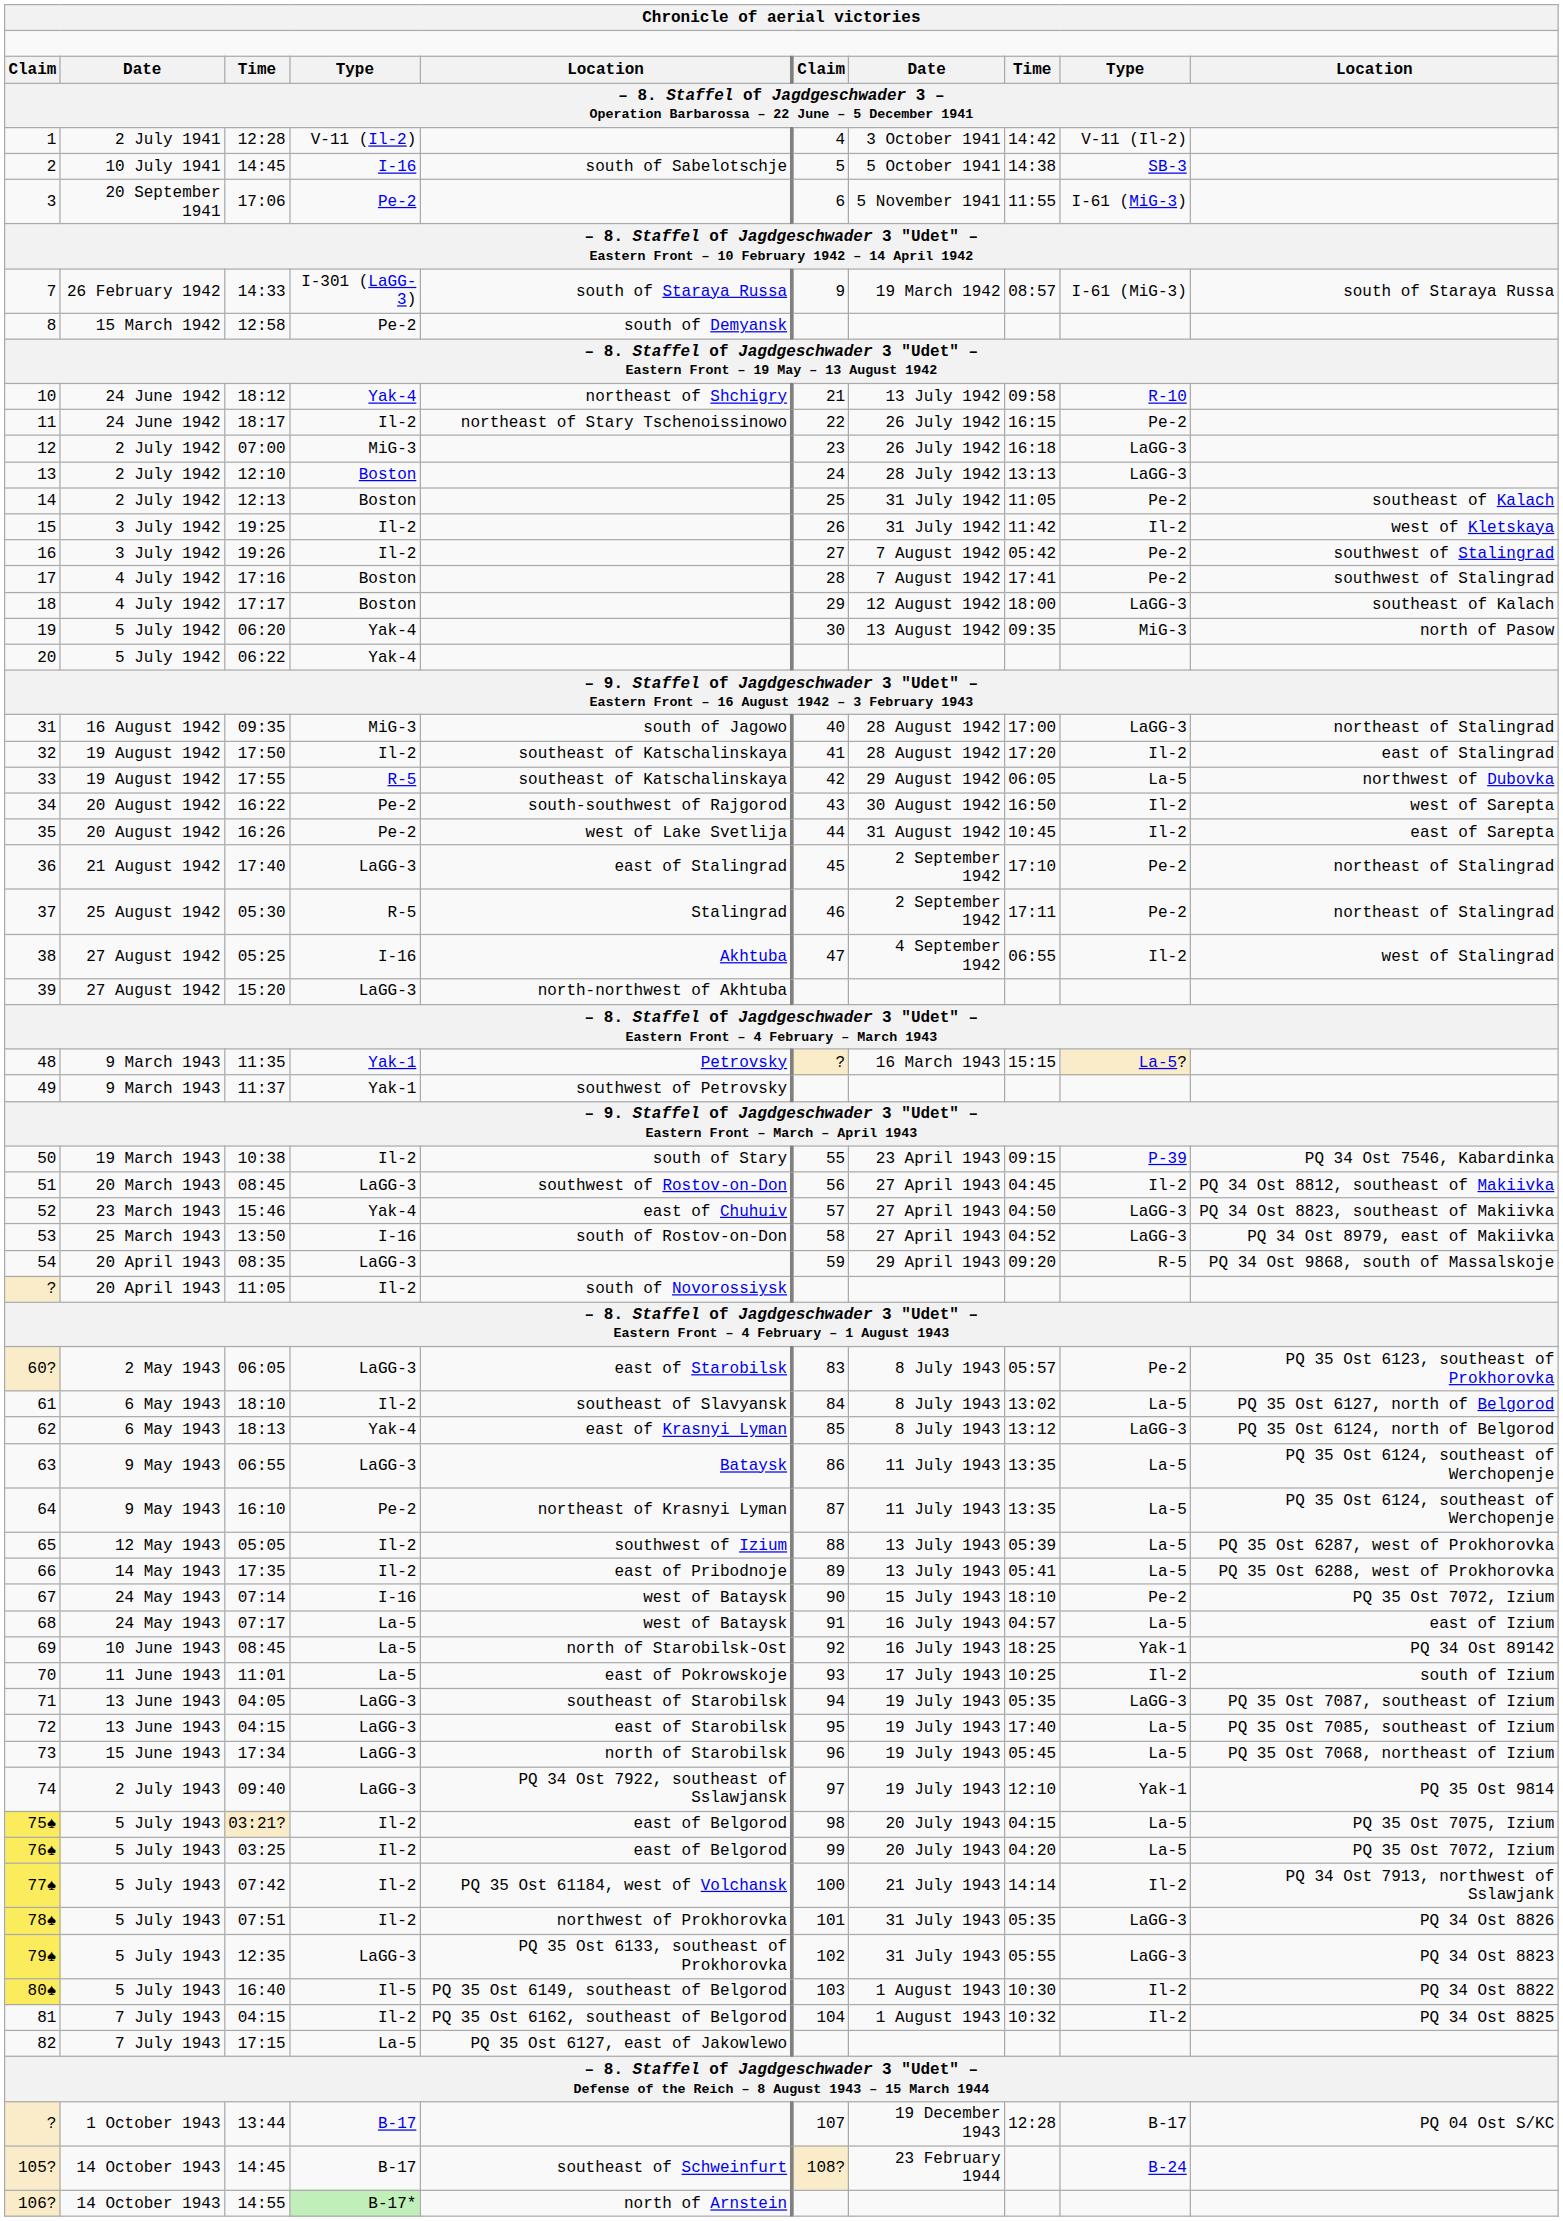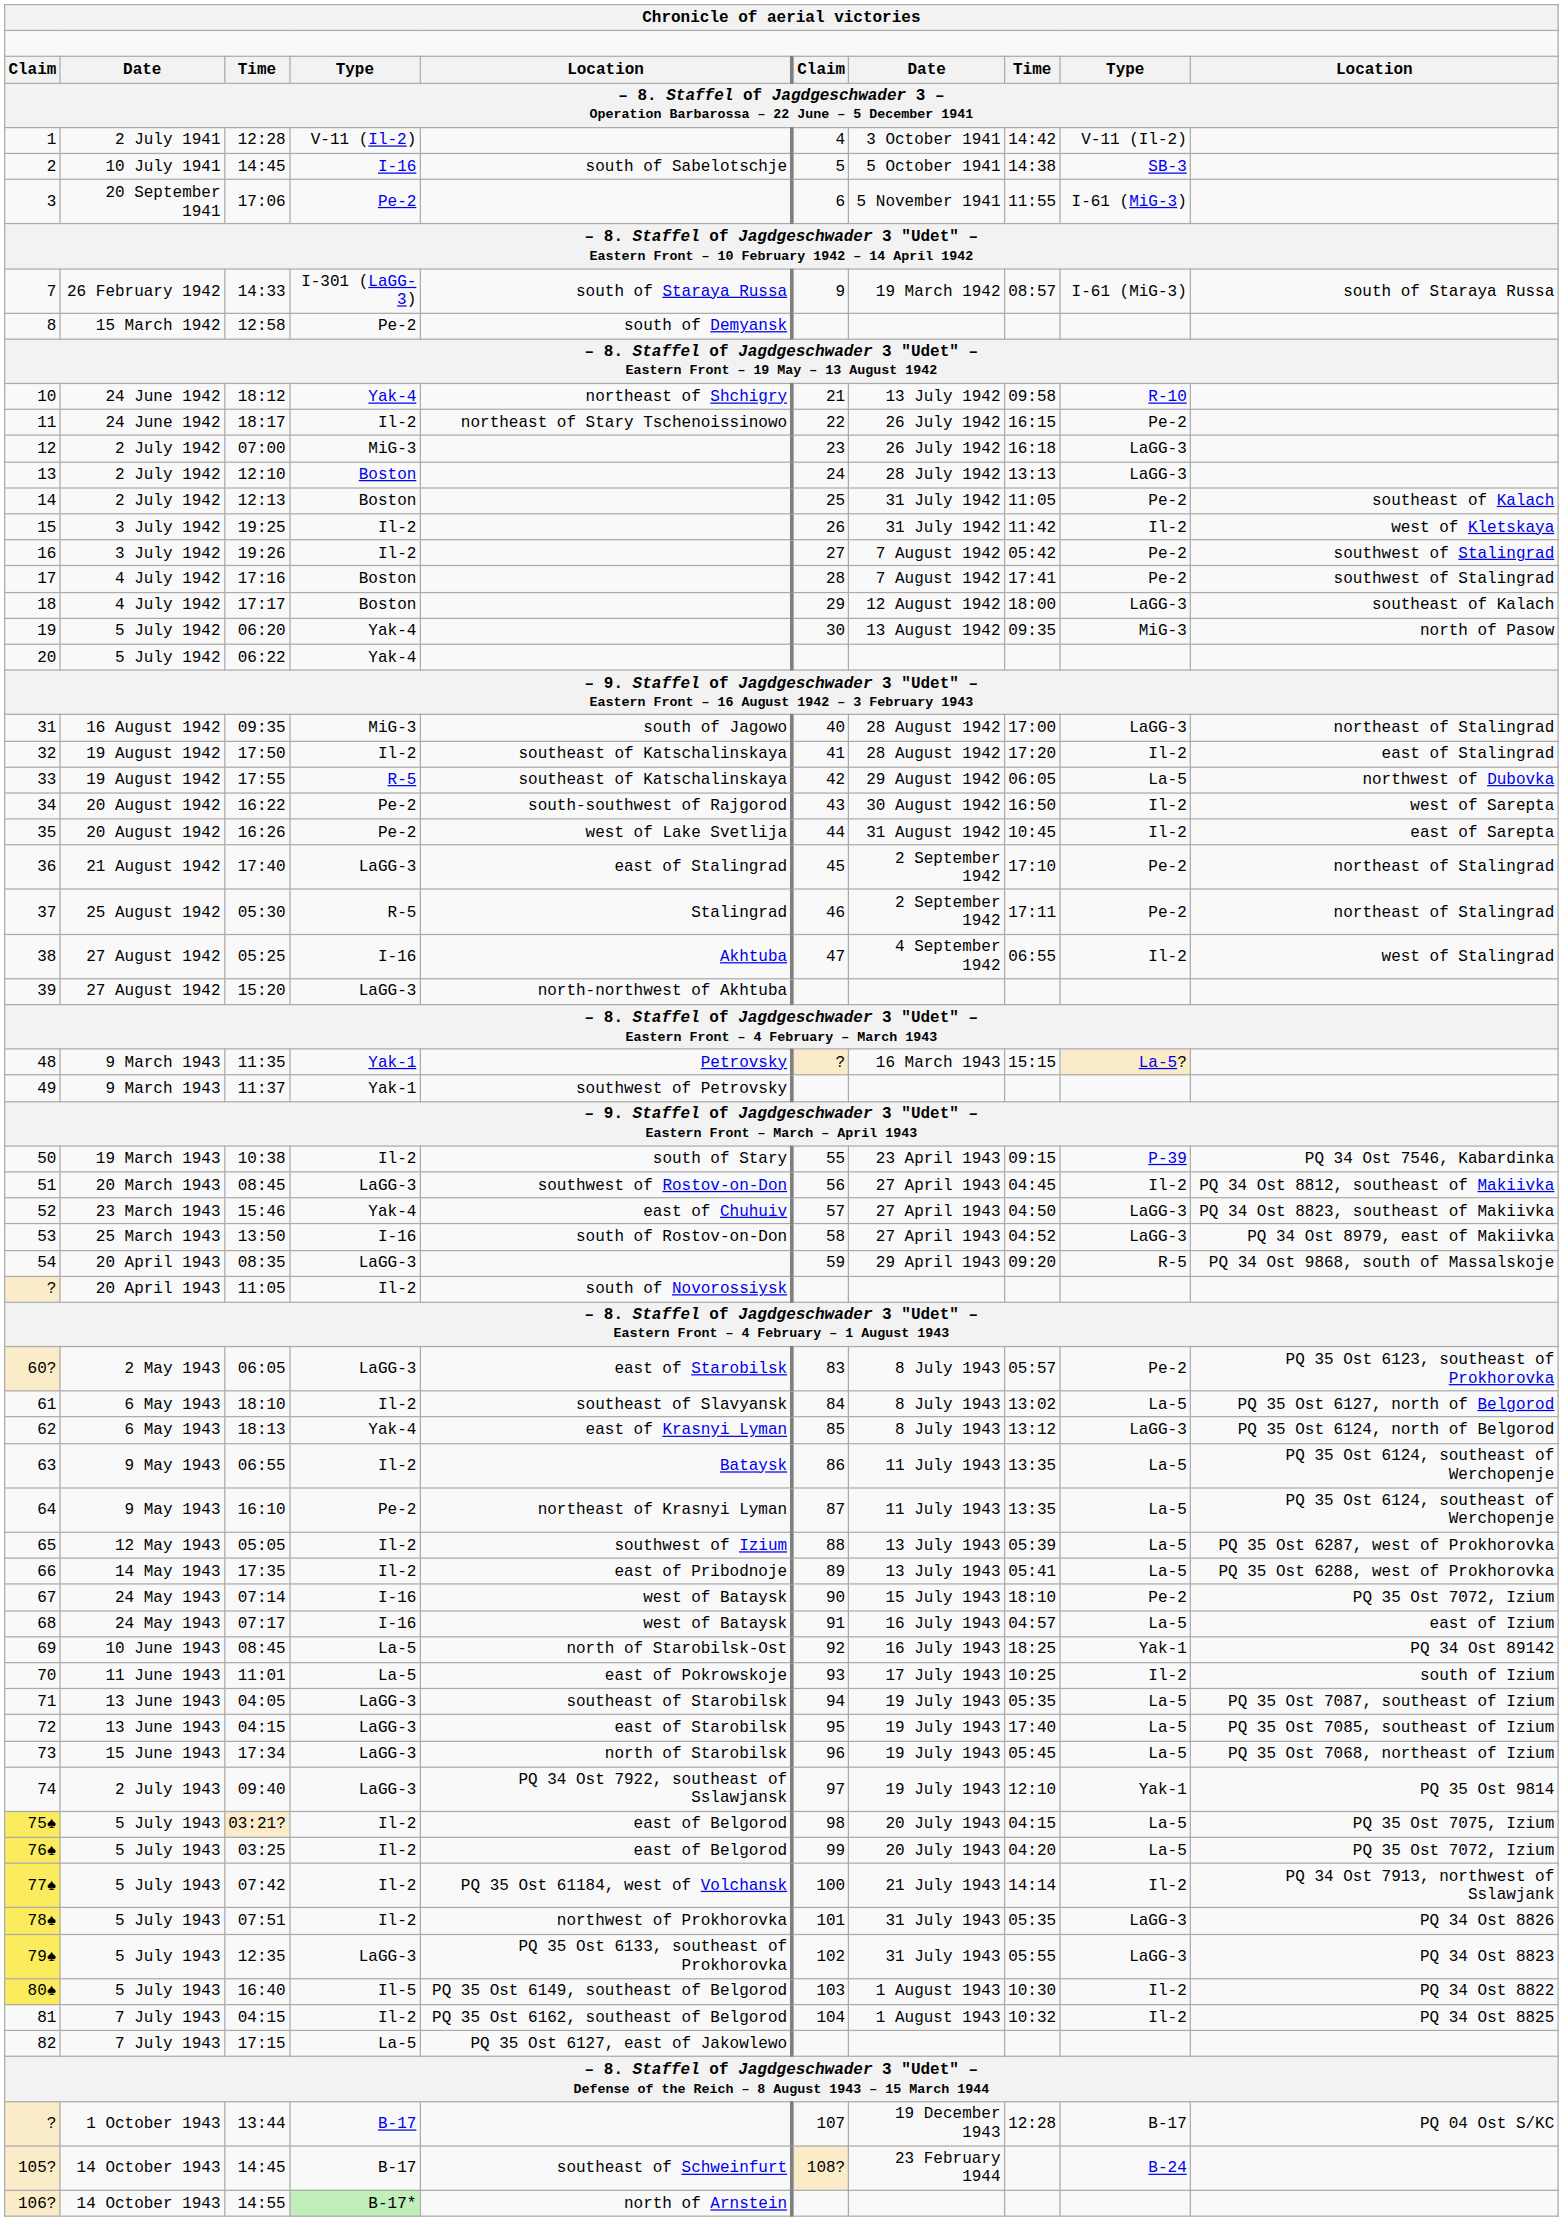(388, 1466) LaGG-3 -> (397, 1466) Il-2
(397, 1623) La-5 -> (397, 1623) I-16
(1158, 1702) LaGG-3 -> (1168, 1702) La-5
